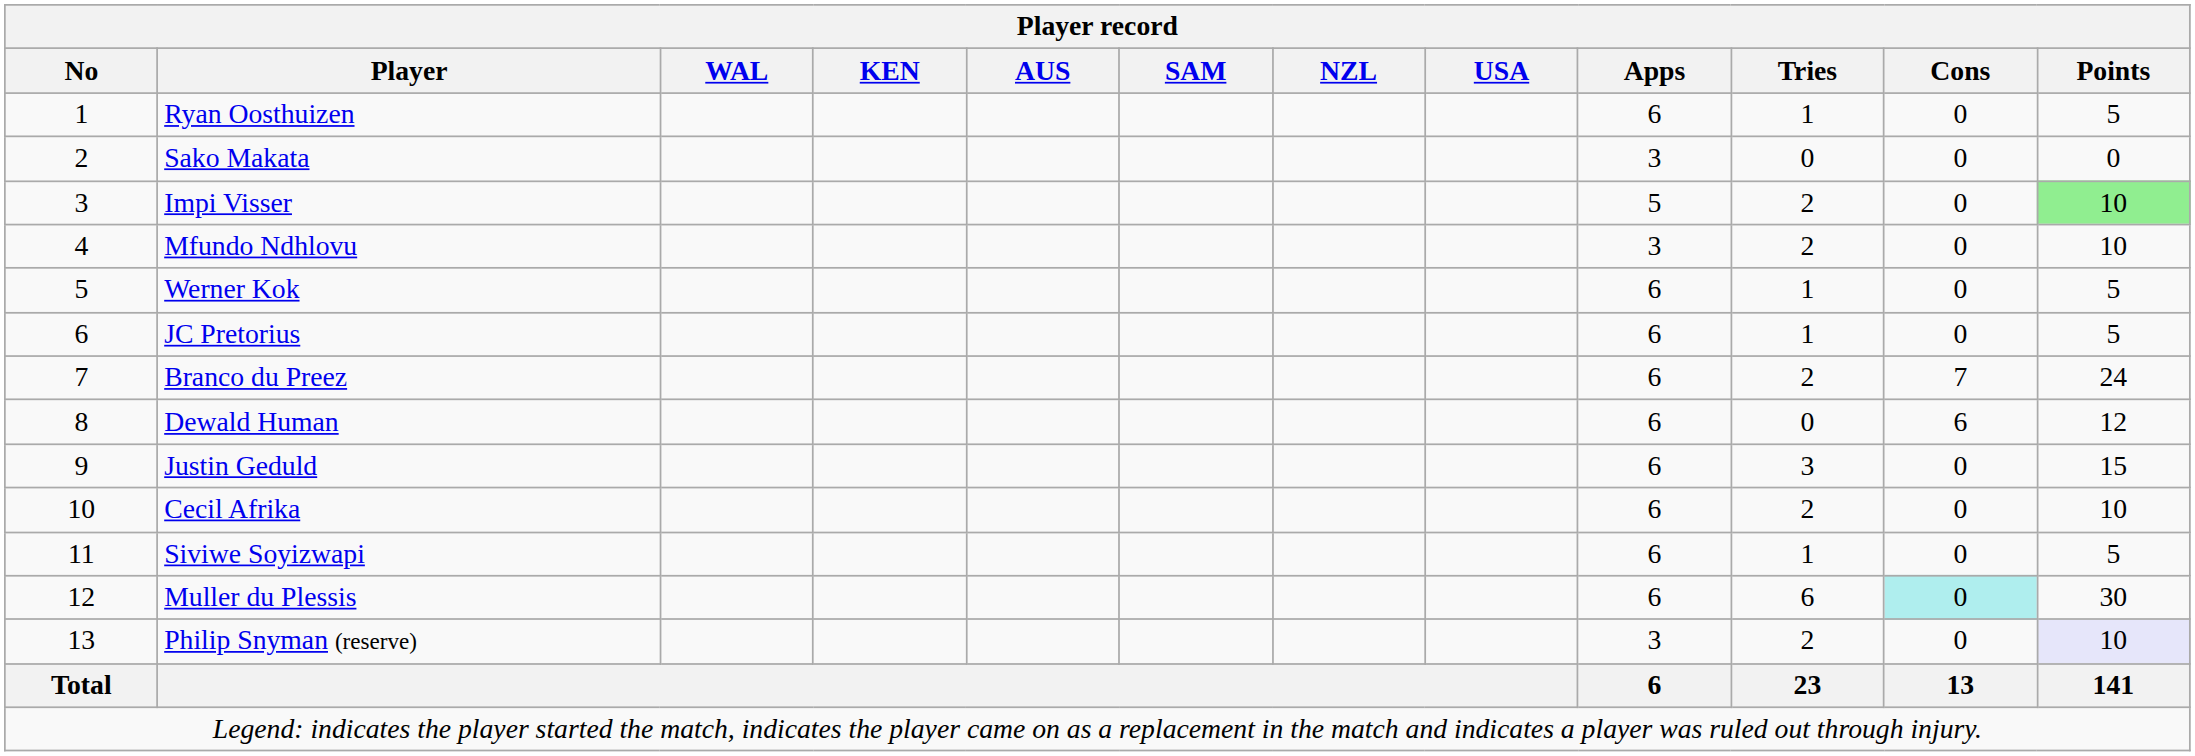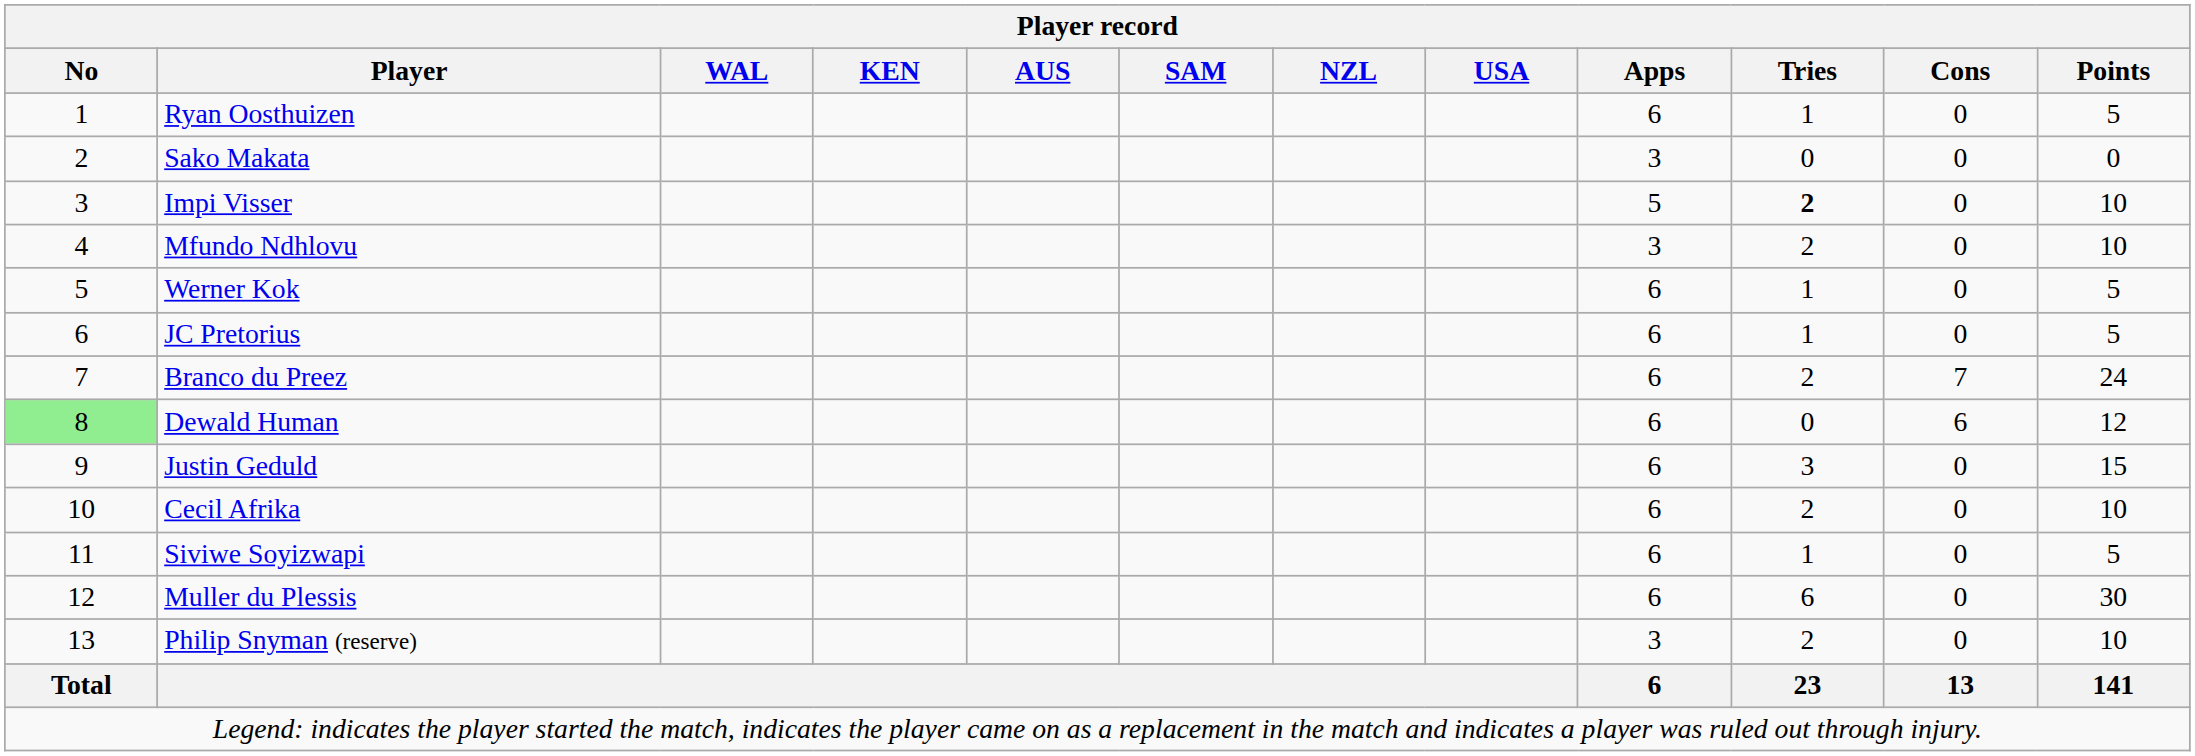(1807, 202) normal -> (1807, 202) bold
(2113, 202) lightgreen background -> (2113, 202) no background
(81, 421) no background -> (81, 421) lightgreen background
(1960, 597) paleturquoise background -> (1960, 597) no background
(2113, 641) lavender background -> (2113, 641) no background
